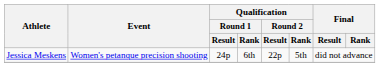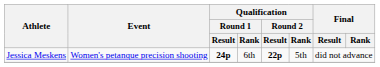(223, 55) normal -> (223, 55) bold
(275, 55) normal -> (275, 55) bold
